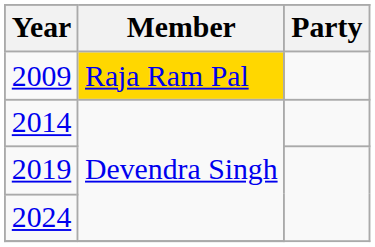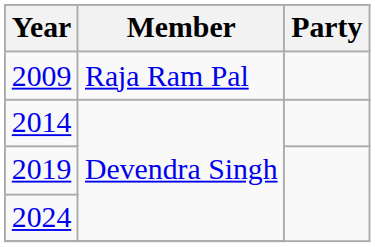(167, 75) gold background -> (167, 75) no background
